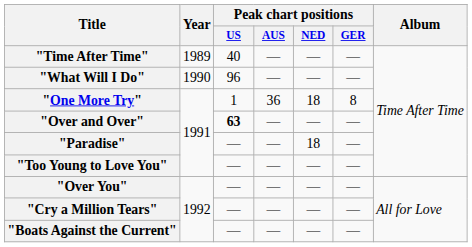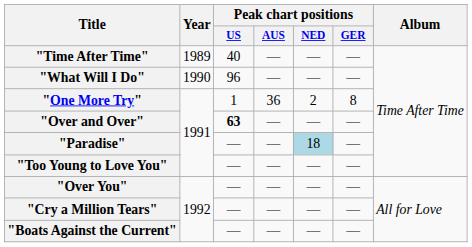(313, 100) 18 -> (313, 100) 2
(313, 143) no background -> (313, 143) lightblue background
